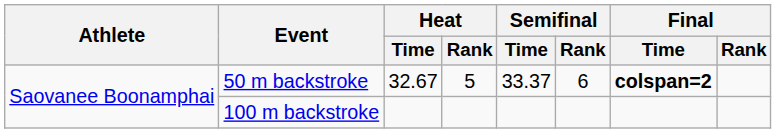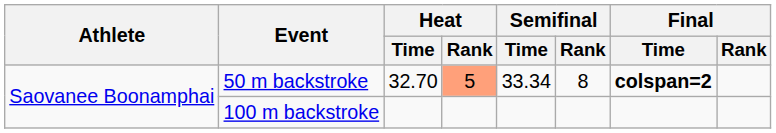(413, 81) 32.67 -> (413, 81) 32.70
(470, 81) no background -> (470, 81) lightsalmon background
(526, 81) 33.37 -> (526, 81) 33.34
(583, 81) 6 -> (583, 81) 8
